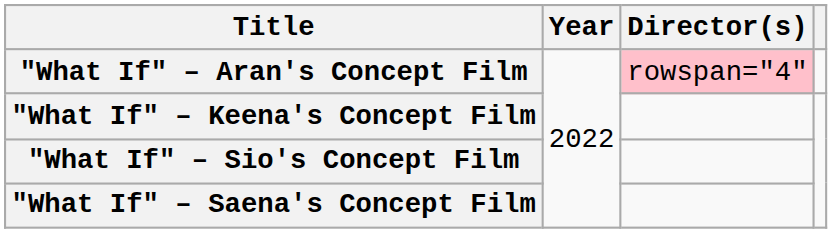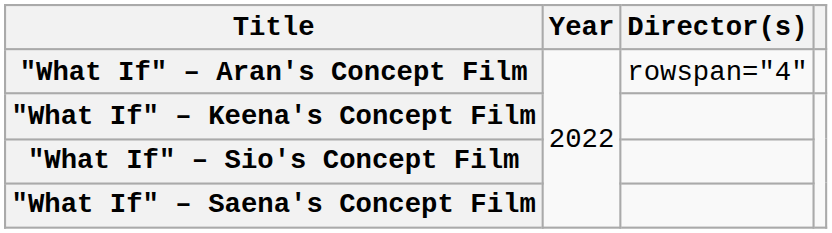(717, 72) pink background -> (717, 72) no background
